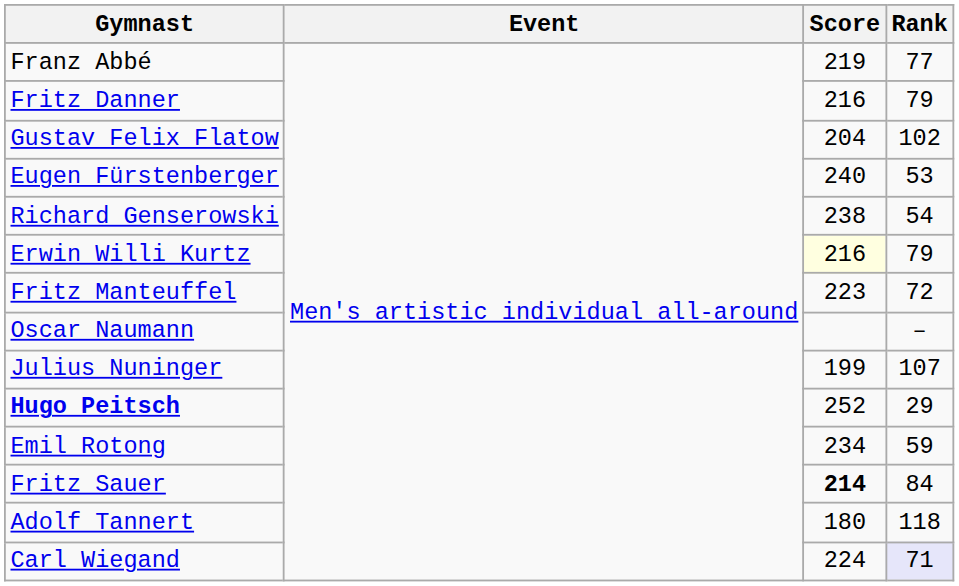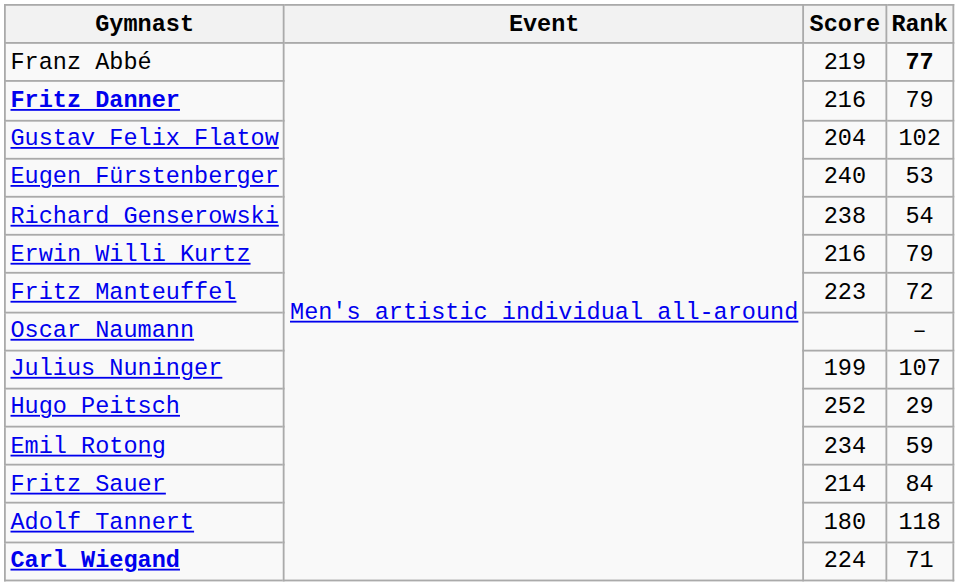(920, 62) normal -> (920, 62) bold
(95, 101) normal -> (95, 101) bold
(845, 254) lightyellow background -> (845, 254) no background
(95, 408) bold -> (95, 408) normal
(845, 484) bold -> (845, 484) normal
(95, 561) normal -> (95, 561) bold
(920, 561) lavender background -> (920, 561) no background
